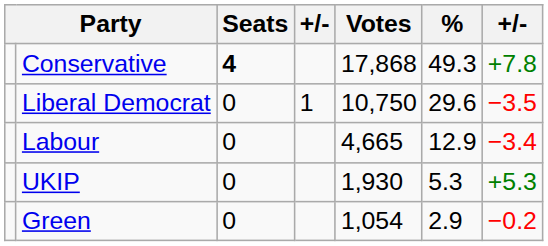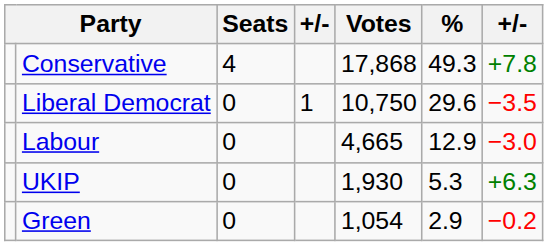(229, 63) bold -> (229, 63) normal
(512, 142) −3.4 -> (512, 142) −3.0
(512, 181) +5.3 -> (512, 181) +6.3
